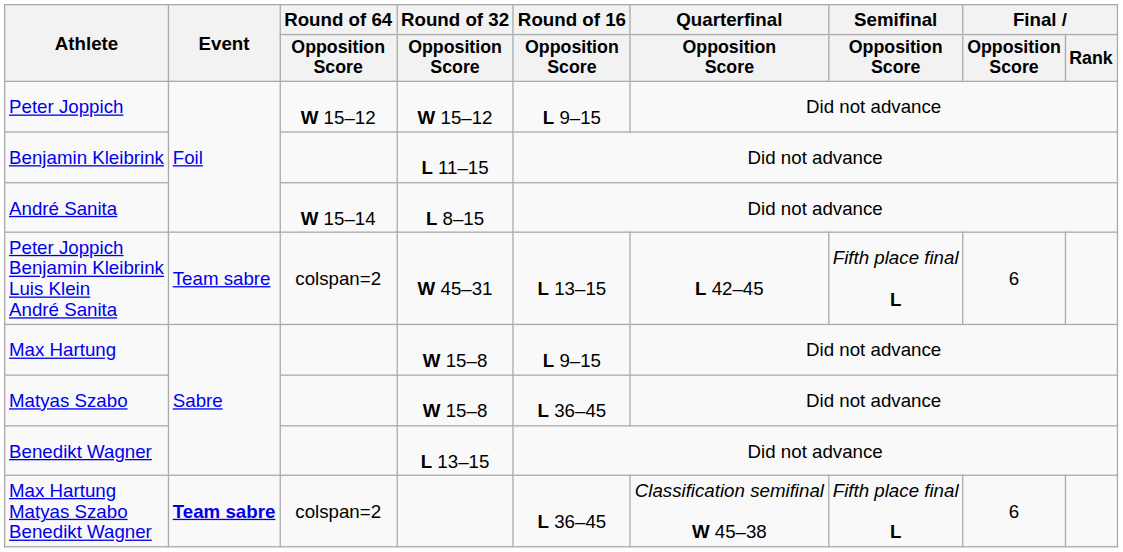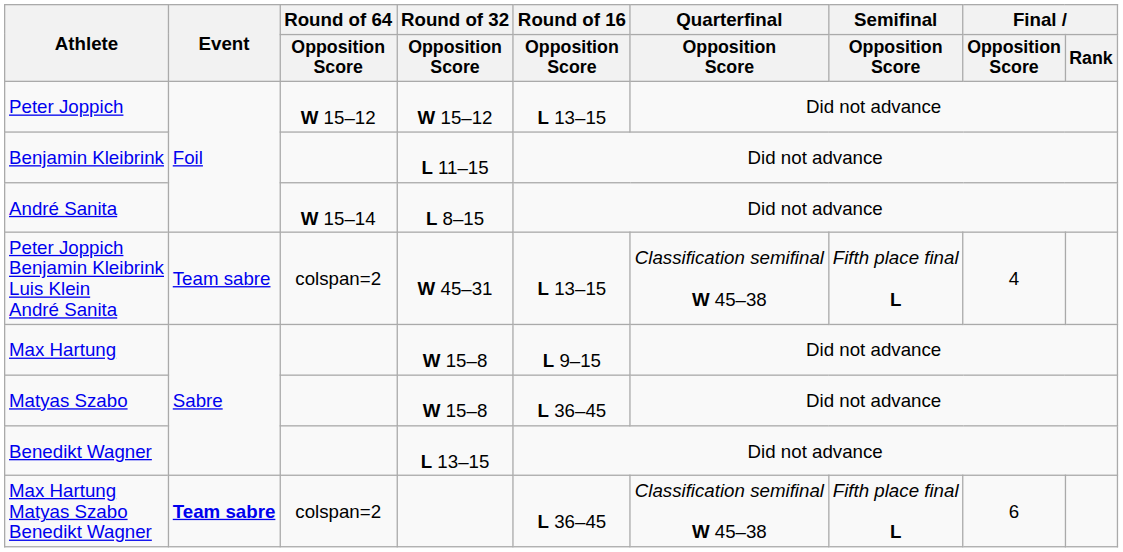(572, 118) L 9–15 -> (572, 118) L 13–15
(729, 290) L 42–45 -> (729, 279) Classification semifinal W 45–38
(1014, 279) 6 -> (1014, 279) 4
